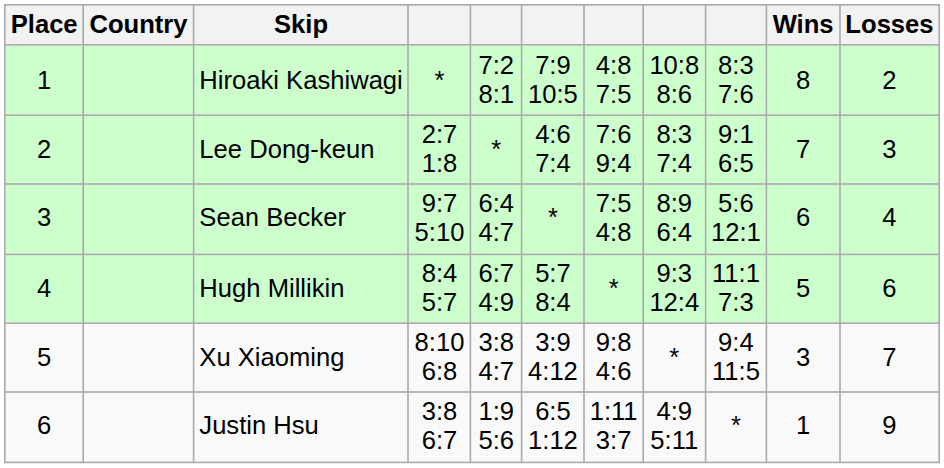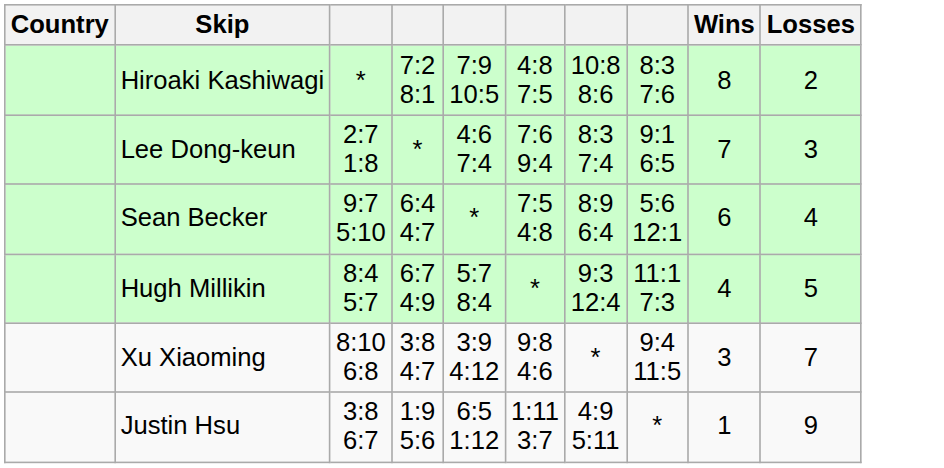- column: (44, 24)
(803, 288) 5 -> (724, 288) 4
(889, 288) 6 -> (811, 288) 5
